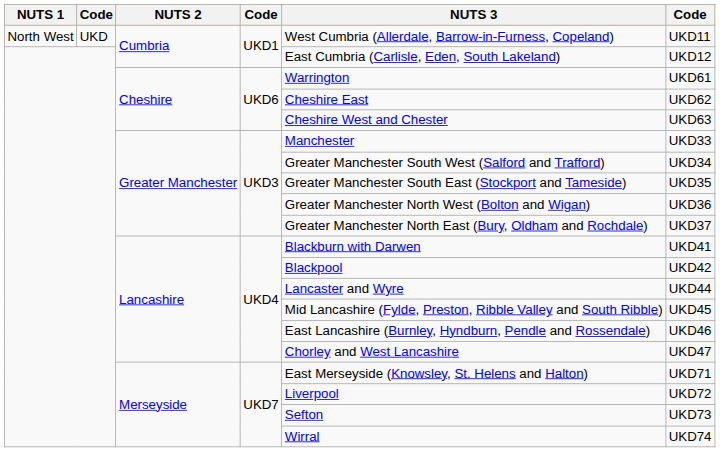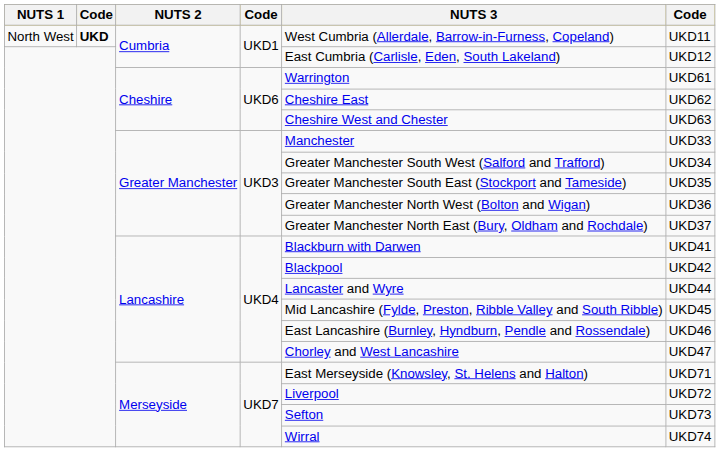(94, 36) normal -> (94, 36) bold
